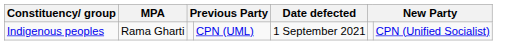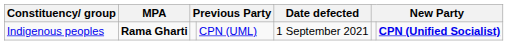(153, 31) normal -> (154, 31) bold
(433, 31) normal -> (440, 31) bold
